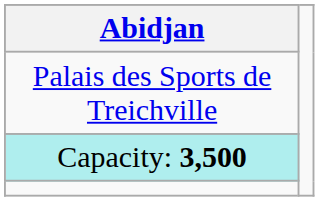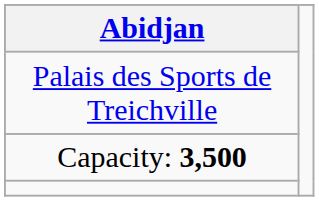(152, 156) paleturquoise background -> (152, 156) no background
